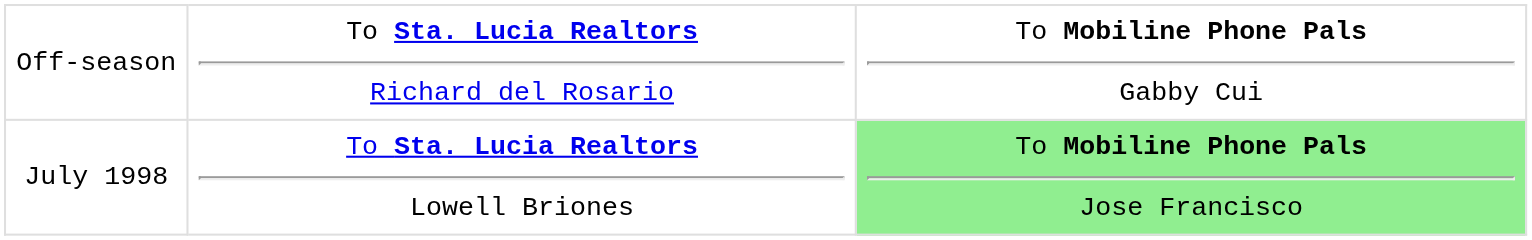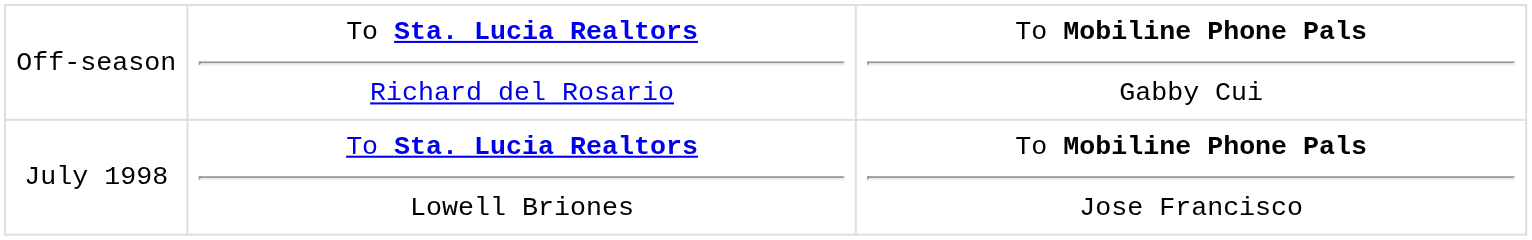(1191, 177) lightgreen background -> (1191, 177) no background
